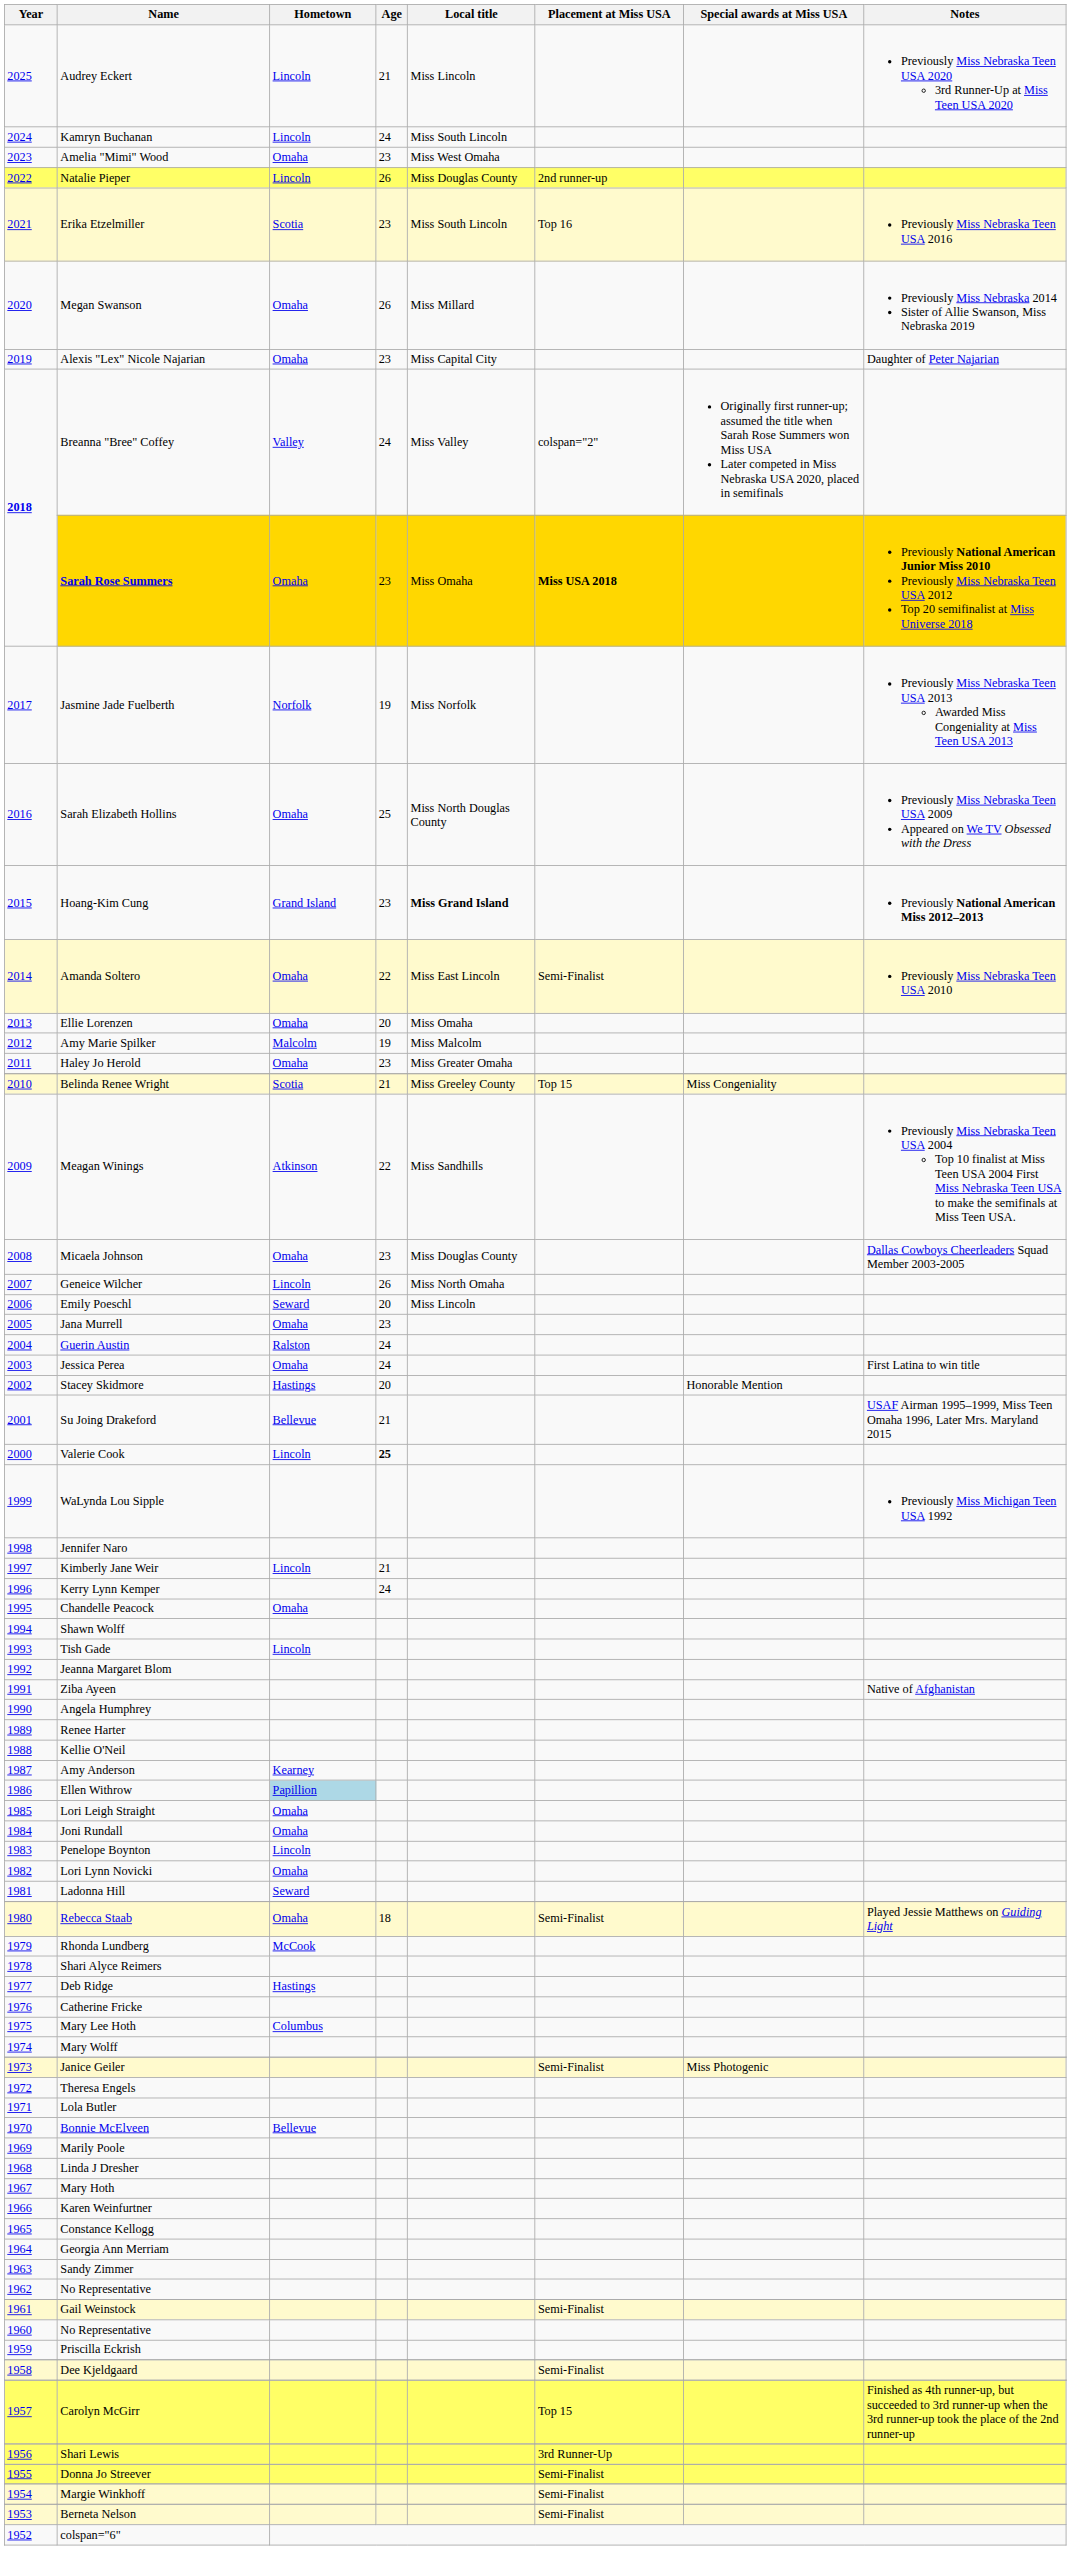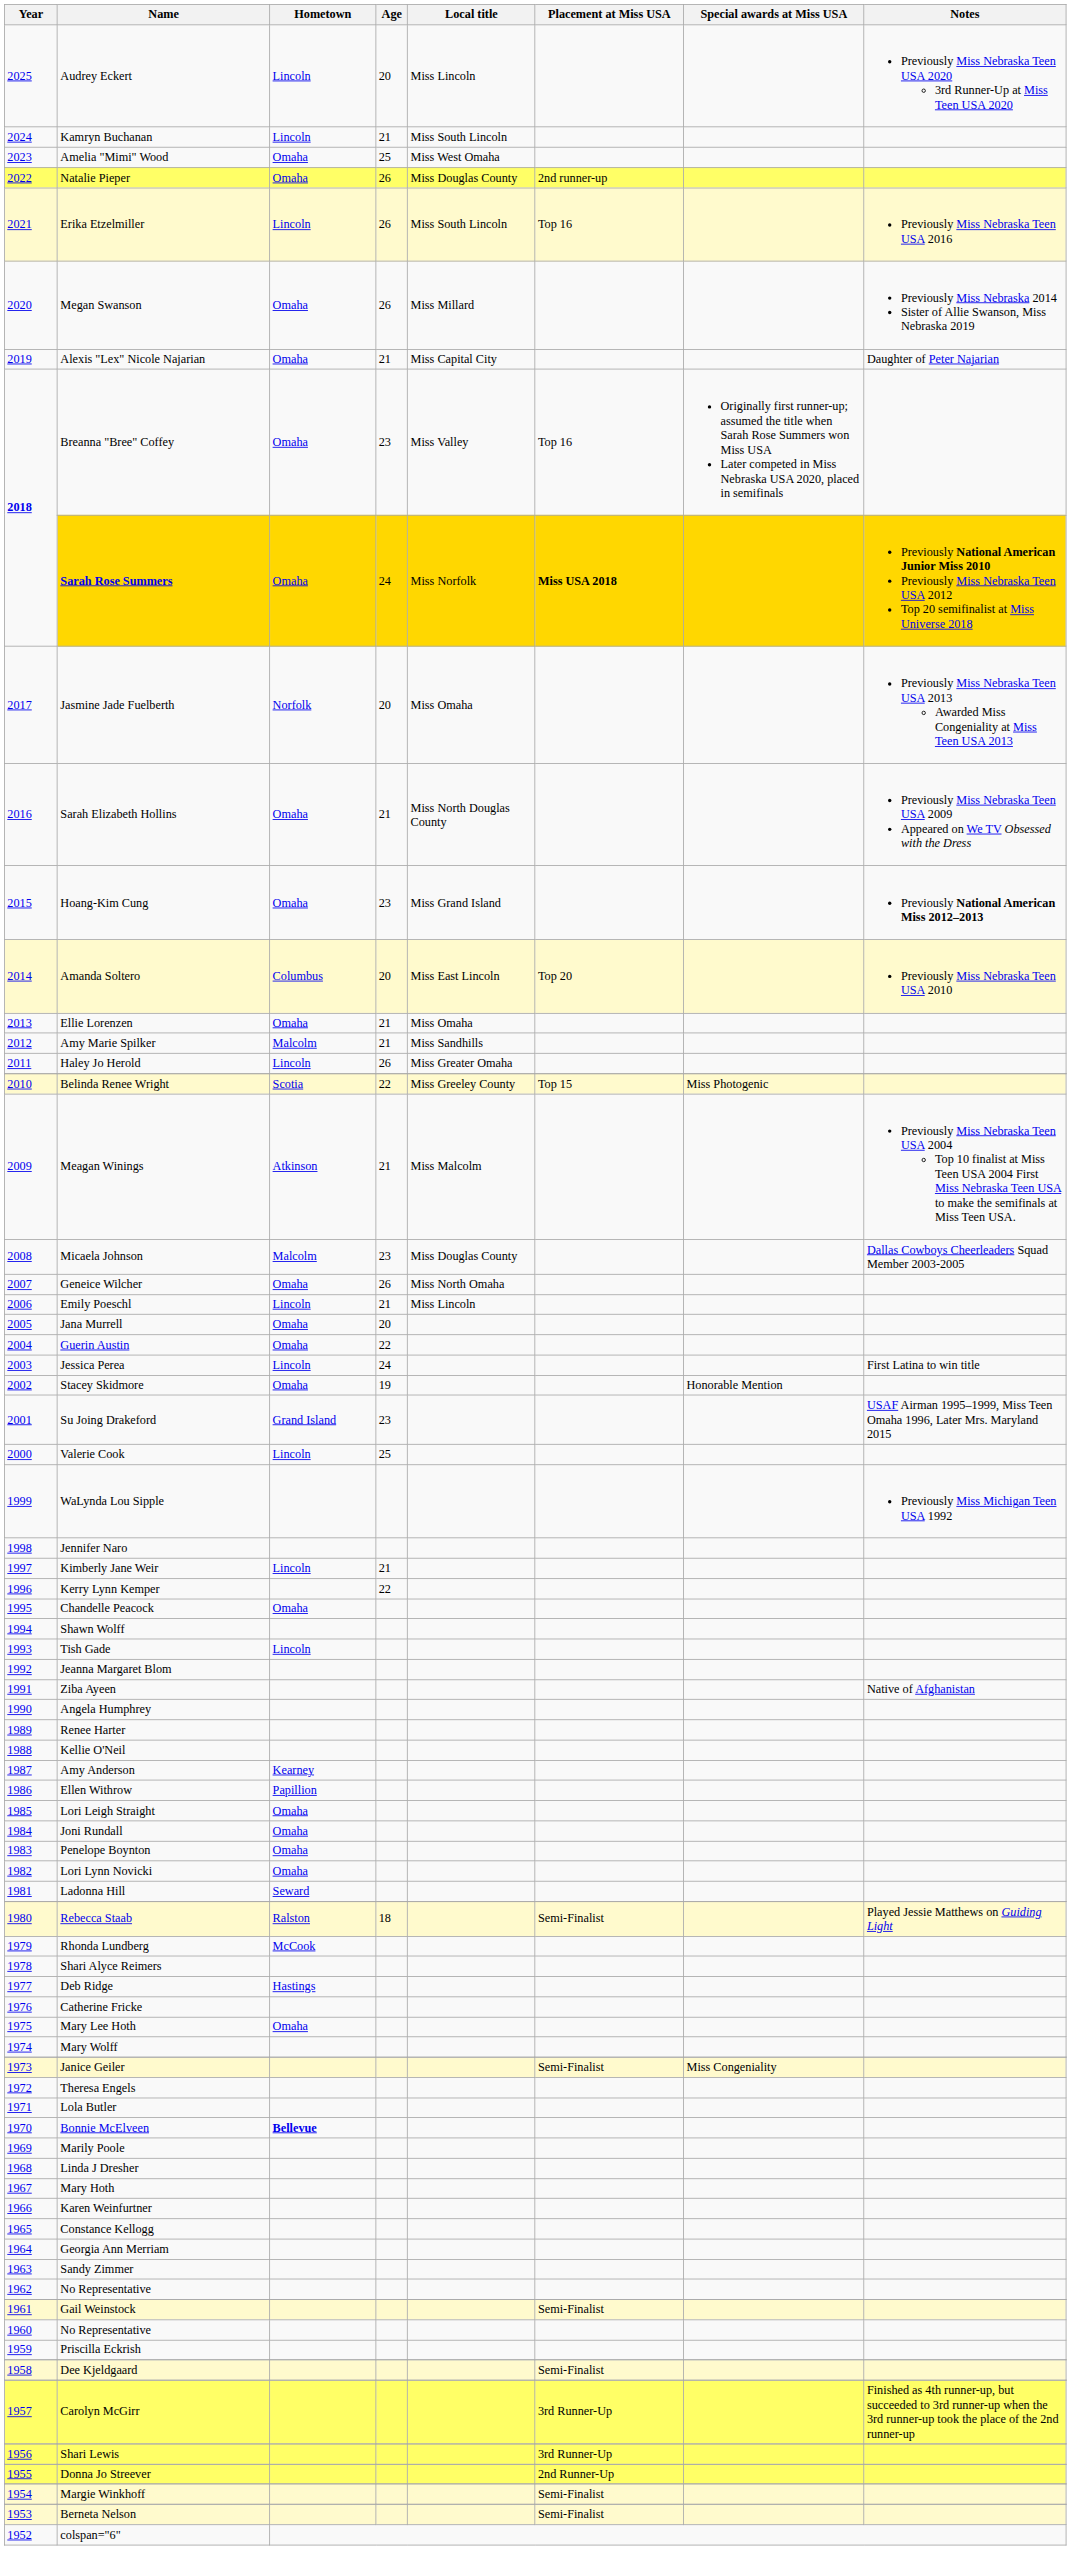(385, 76) 21 -> (385, 76) 20
(385, 137) 24 -> (385, 137) 21
(385, 157) 23 -> (385, 157) 25
(292, 177) Lincoln -> (290, 177) Omaha
(288, 224) Scotia -> (292, 224) Lincoln
(385, 224) 23 -> (385, 224) 26
(385, 359) 23 -> (385, 359) 21
(288, 442) Valley -> (290, 442) Omaha
(385, 442) 24 -> (385, 442) 23
(568, 442) colspan="2" -> (555, 442) Top 16
(385, 581) 23 -> (385, 581) 24
(442, 581) Miss Omaha -> (443, 581) Miss Norfolk
(385, 705) 19 -> (385, 705) 20
(443, 705) Miss Norfolk -> (442, 705) Miss Omaha
(385, 815) 25 -> (385, 815) 21
(304, 903) Grand Island -> (290, 903) Omaha
(460, 903) bold -> (456, 903) normal
(290, 976) Omaha -> (298, 976) Columbus
(385, 976) 22 -> (385, 976) 20
(571, 976) Semi-Finalist -> (555, 976) Top 20
(385, 1023) 20 -> (385, 1023) 21
(385, 1043) 19 -> (385, 1043) 21
(446, 1043) Miss Malcolm -> (447, 1043) Miss Sandhills
(290, 1063) Omaha -> (292, 1063) Lincoln
(385, 1063) 23 -> (385, 1063) 26
(385, 1084) 21 -> (385, 1084) 22
(732, 1084) Miss Congeniality -> (727, 1084) Miss Photogenic
(385, 1167) 22 -> (385, 1167) 21
(447, 1167) Miss Sandhills -> (446, 1167) Miss Malcolm
(290, 1257) Omaha -> (295, 1257) Malcolm
(292, 1284) Lincoln -> (290, 1284) Omaha
(291, 1304) Seward -> (292, 1304) Lincoln
(385, 1304) 20 -> (385, 1304) 21
(385, 1325) 23 -> (385, 1325) 20
(291, 1345) Ralston -> (290, 1345) Omaha
(385, 1345) 24 -> (385, 1345) 22
(290, 1365) Omaha -> (292, 1365) Lincoln
(294, 1385) Hastings -> (290, 1385) Omaha
(385, 1385) 20 -> (385, 1385) 19
(294, 1420) Bellevue -> (304, 1420) Grand Island
(385, 1420) 21 -> (385, 1420) 23
(385, 1454) bold -> (385, 1454) normal
(385, 1589) 24 -> (385, 1589) 22
(295, 1790) lightblue background -> (295, 1790) no background
(292, 1851) Lincoln -> (290, 1851) Omaha
(290, 1919) Omaha -> (291, 1919) Ralston
(298, 2027) Columbus -> (290, 2027) Omaha
(727, 2067) Miss Photogenic -> (732, 2067) Miss Congeniality
(294, 2128) normal -> (295, 2128) bold
(555, 2412) Top 15 -> (575, 2412) 3rd Runner-Up
(571, 2474) Semi-Finalist -> (576, 2474) 2nd Runner-Up
